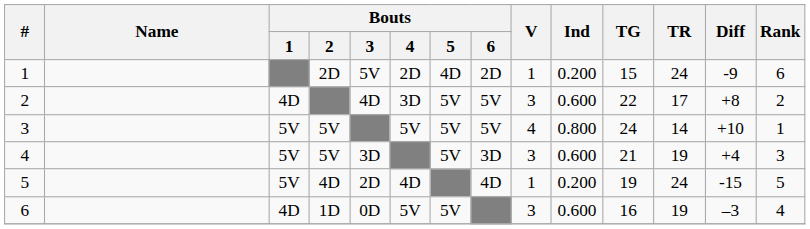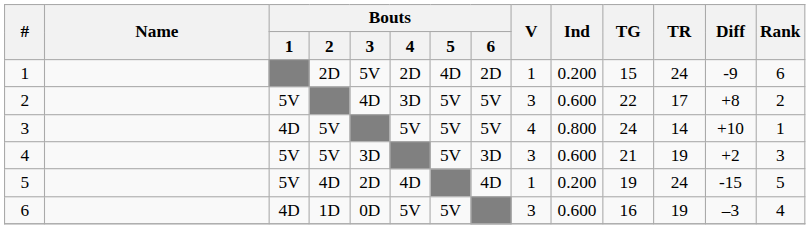(289, 100) 4D -> (289, 100) 5V
(289, 127) 5V -> (289, 127) 4D
(731, 155) +4 -> (731, 155) +2
